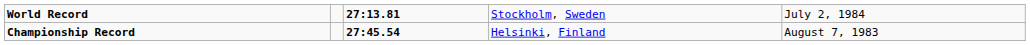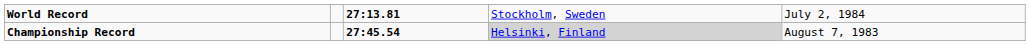(548, 32) no background -> (548, 32) lightgrey background
